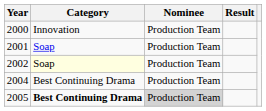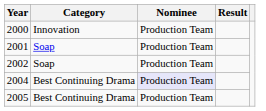(44, 64) lightyellow background -> (44, 64) no background
(184, 81) no background -> (177, 81) lavender background
(88, 98) bold -> (84, 98) normal
(184, 98) lightgrey background -> (177, 98) no background
